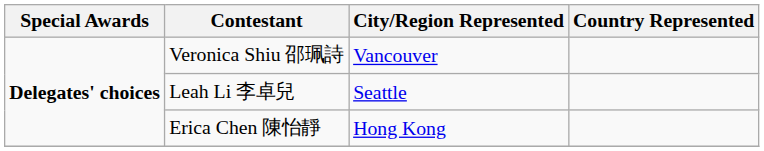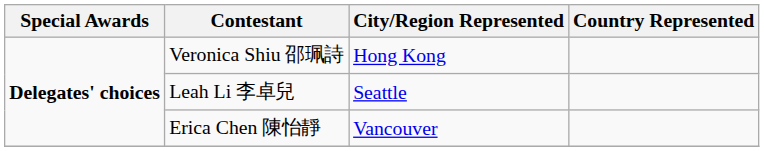(395, 55) Vancouver -> (399, 55) Hong Kong
(399, 128) Hong Kong -> (395, 128) Vancouver
